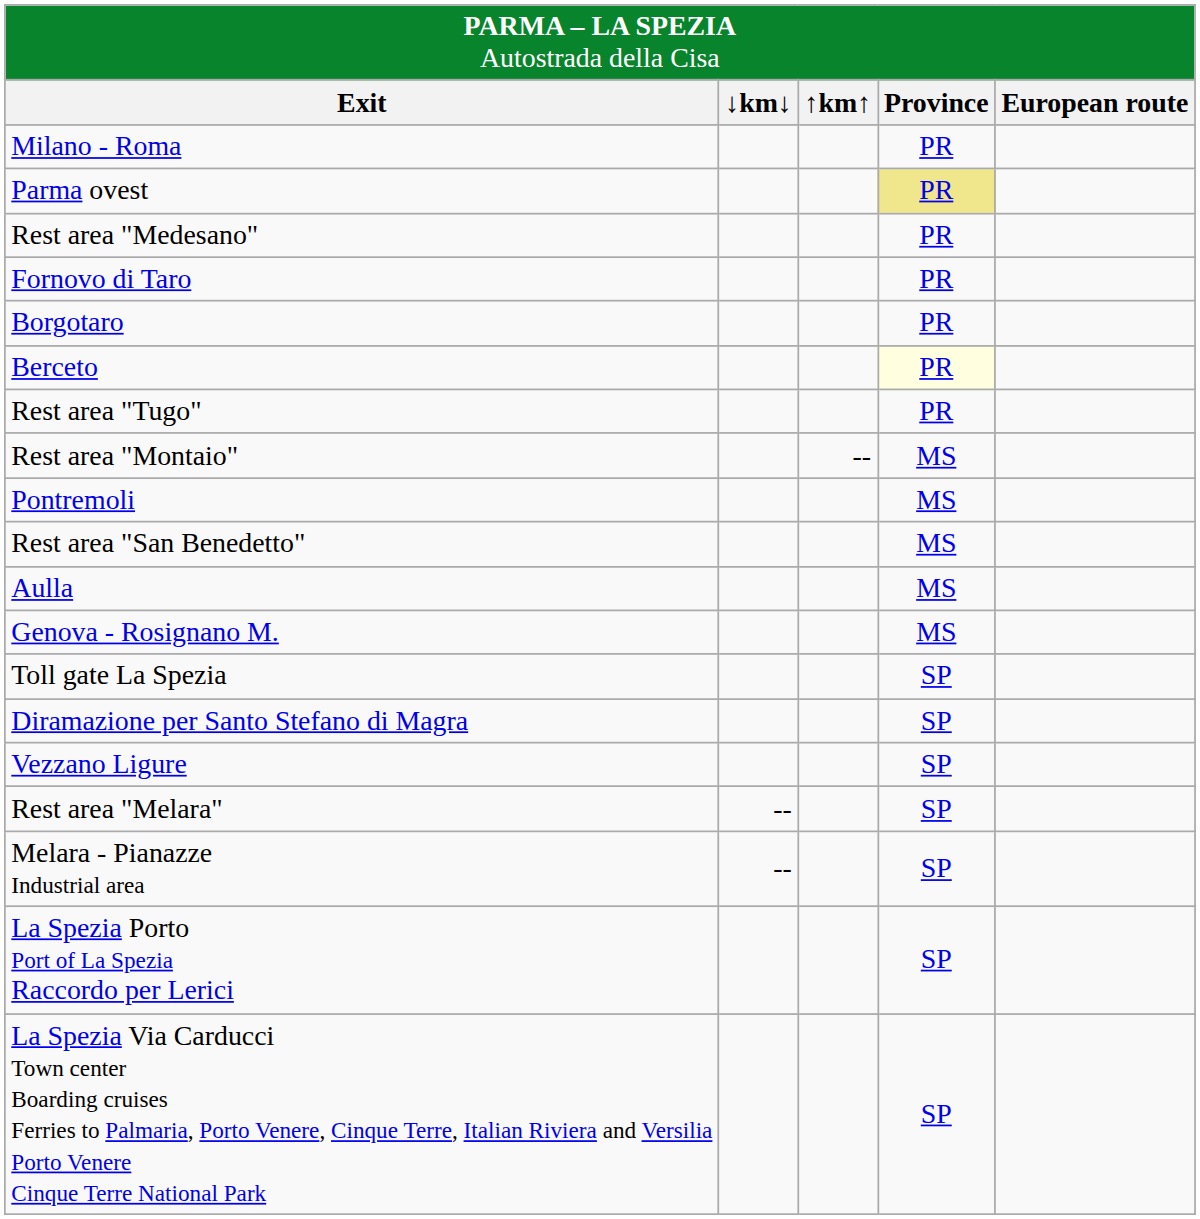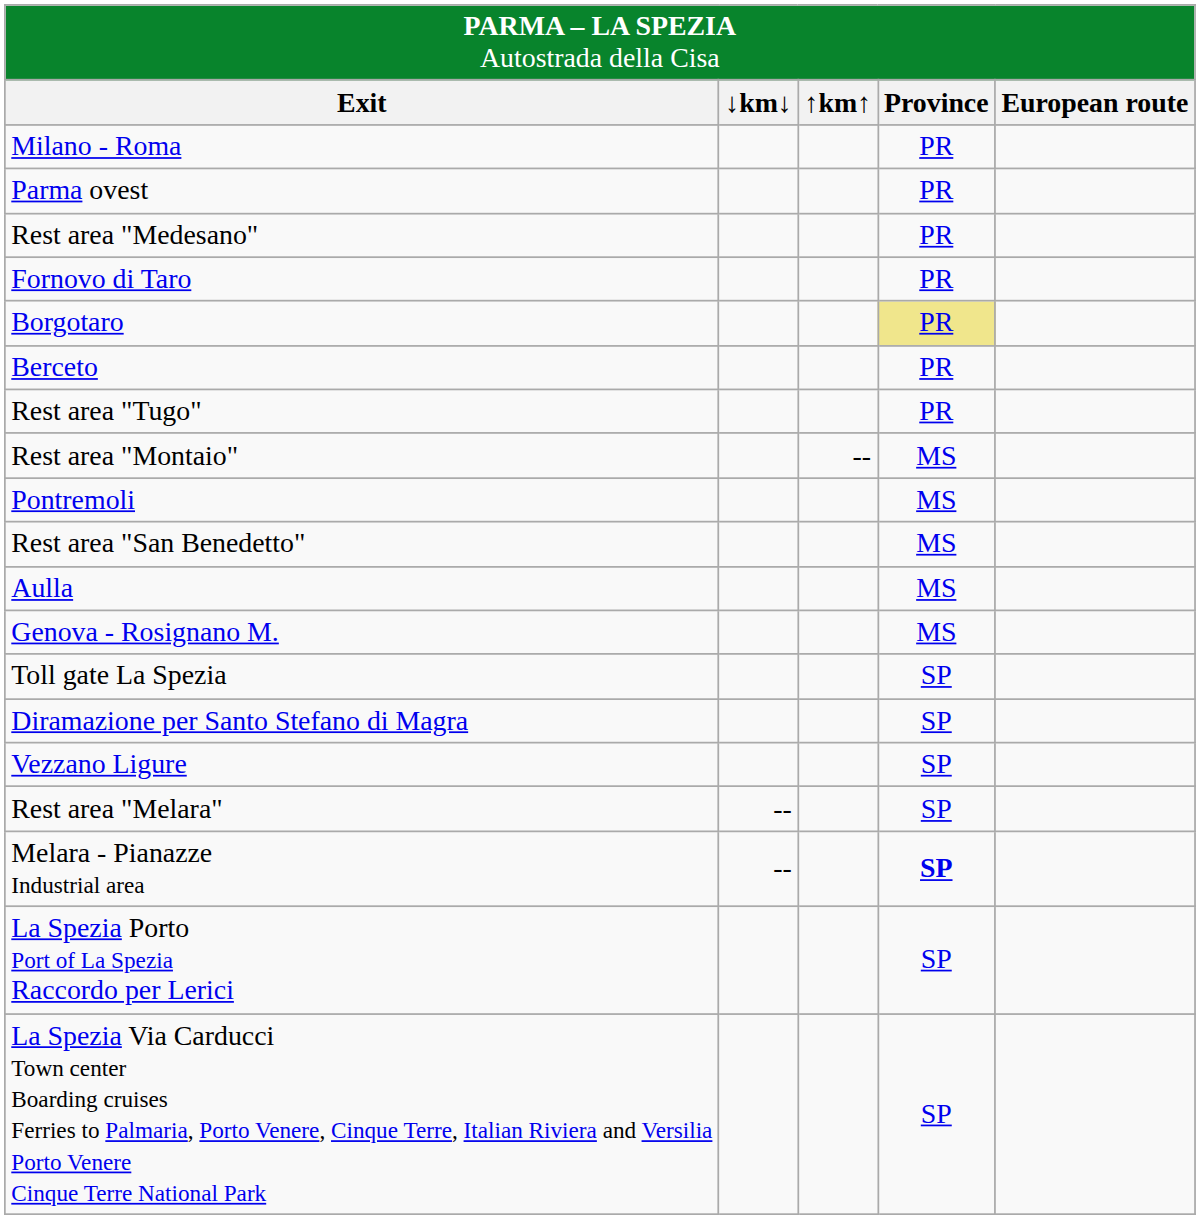(936, 190) khaki background -> (936, 190) no background
(936, 322) no background -> (936, 322) khaki background
(936, 366) lightyellow background -> (936, 366) no background
(936, 868) normal -> (936, 868) bold
